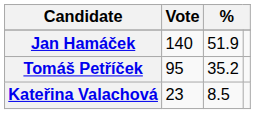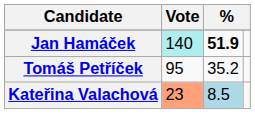(179, 43) no background -> (179, 43) paleturquoise background
(223, 43) normal -> (223, 43) bold
(175, 95) no background -> (175, 95) lightsalmon background
(219, 95) no background -> (219, 95) lightblue background
